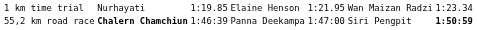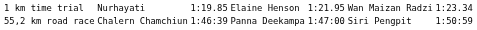(142, 21) bold -> (142, 21) normal
(454, 21) bold -> (454, 21) normal
